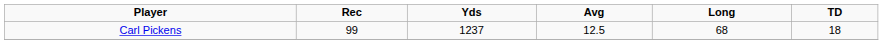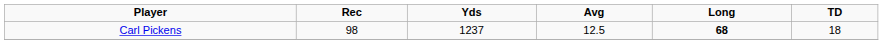(352, 30) 99 -> (352, 30) 98
(722, 30) normal -> (722, 30) bold
